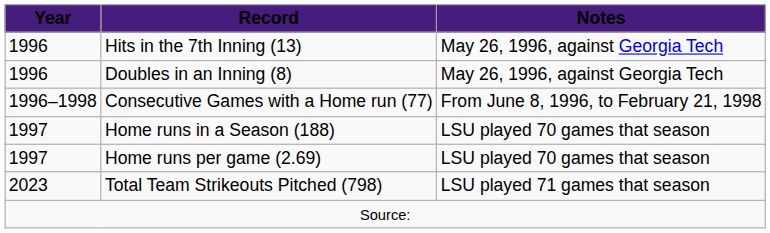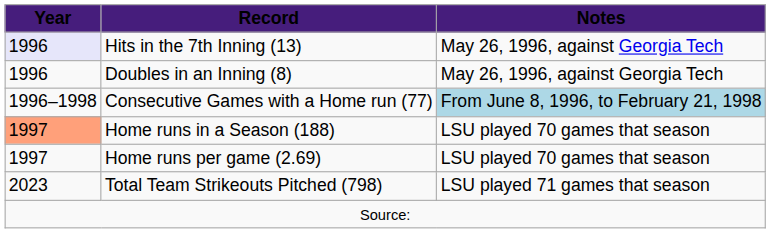(28, 46) no background -> (28, 46) lavender background
(601, 102) no background -> (601, 102) lightblue background
(28, 130) no background -> (28, 130) lightsalmon background
